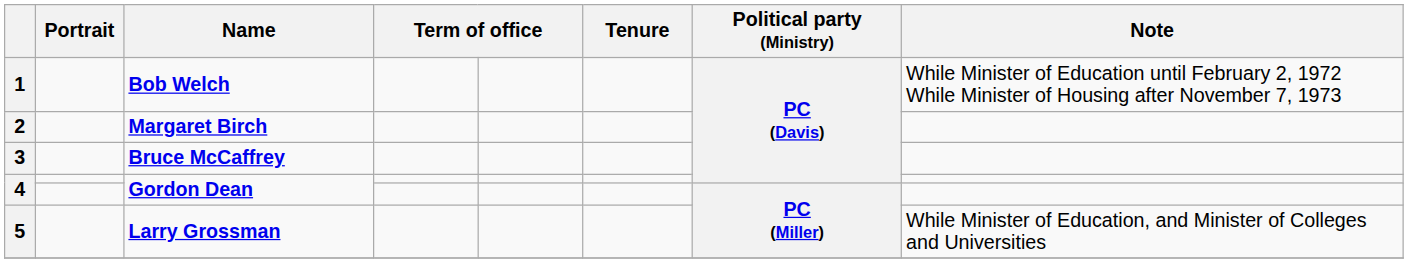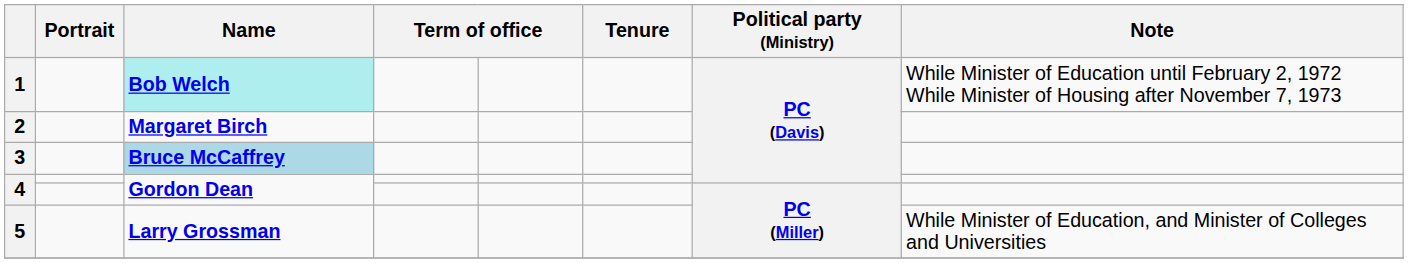(179, 84) no background -> (179, 84) paleturquoise background
(207, 158) no background -> (207, 158) lightblue background
